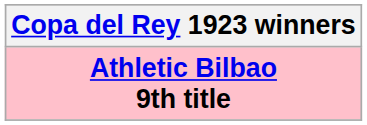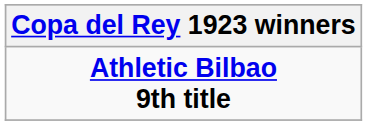(183, 83) pink background -> (183, 83) no background
